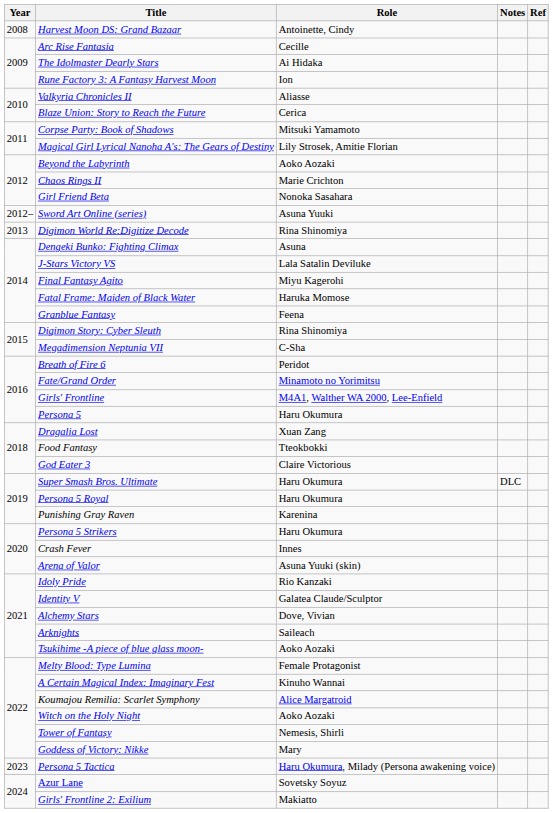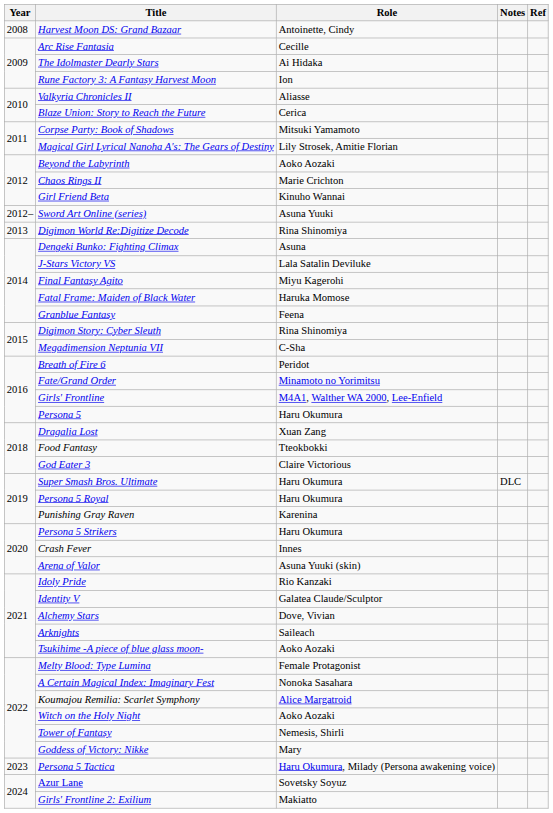(316, 197) Nonoka Sasahara -> (312, 197) Kinuho Wannai
(312, 682) Kinuho Wannai -> (316, 682) Nonoka Sasahara
